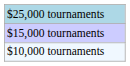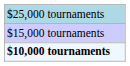(56, 52) normal -> (59, 52) bold
